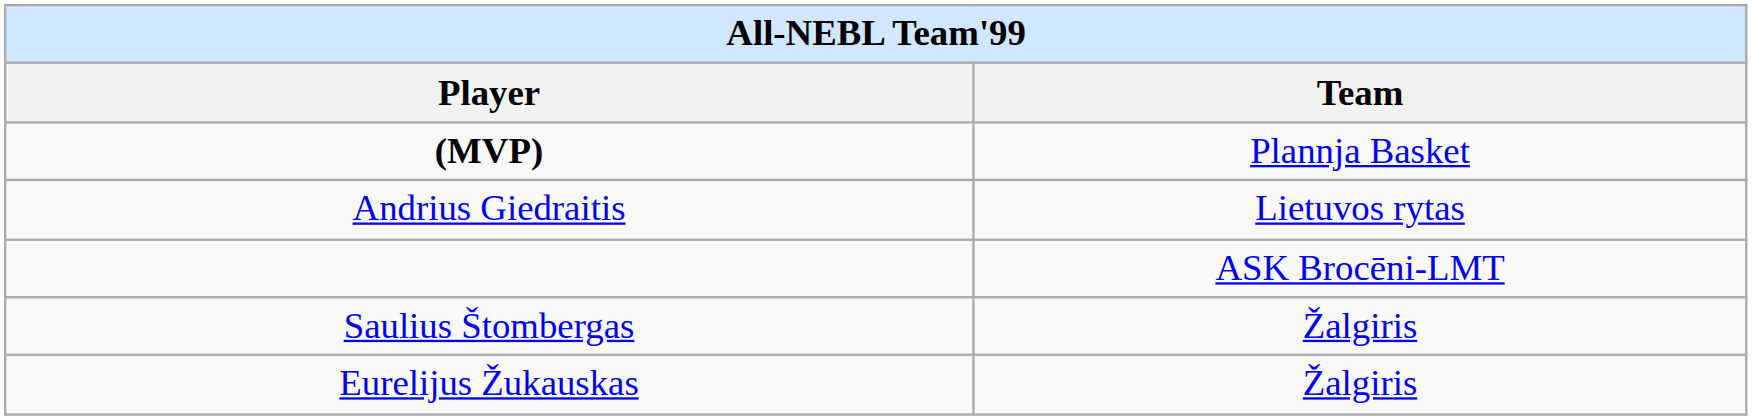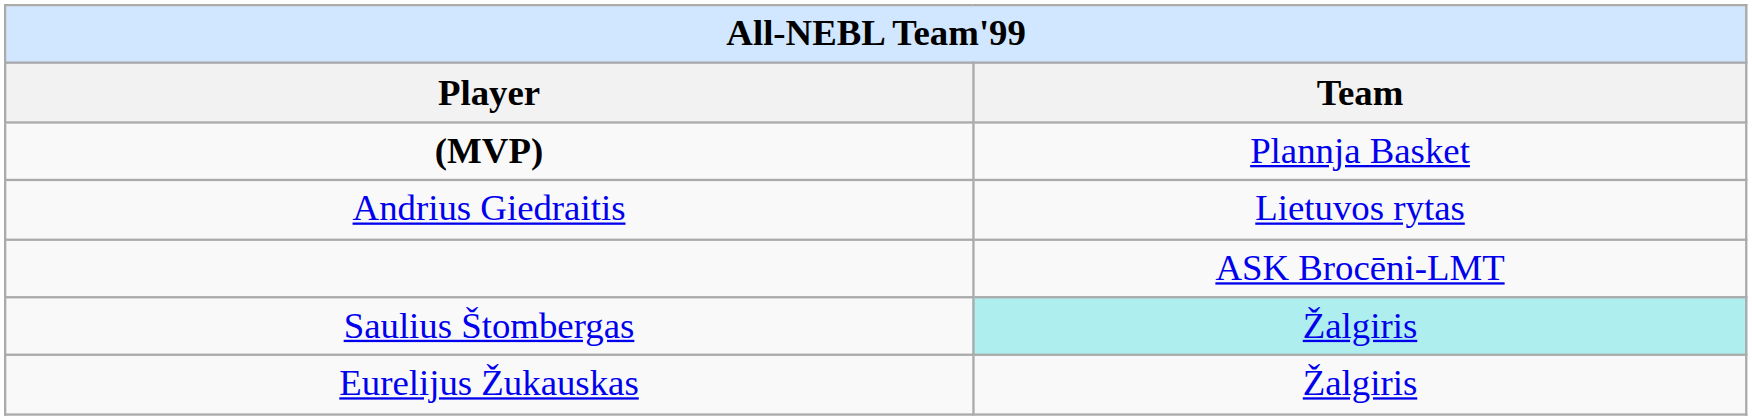(1360, 325) no background -> (1360, 325) paleturquoise background
